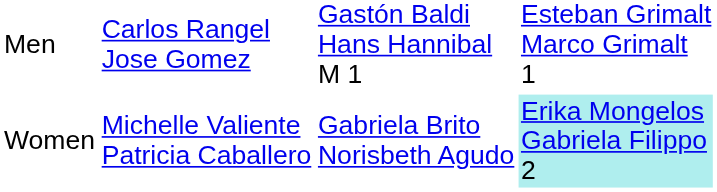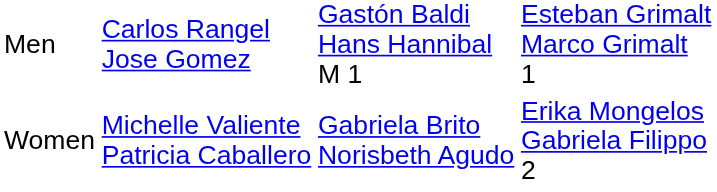(614, 140) paleturquoise background -> (614, 140) no background
